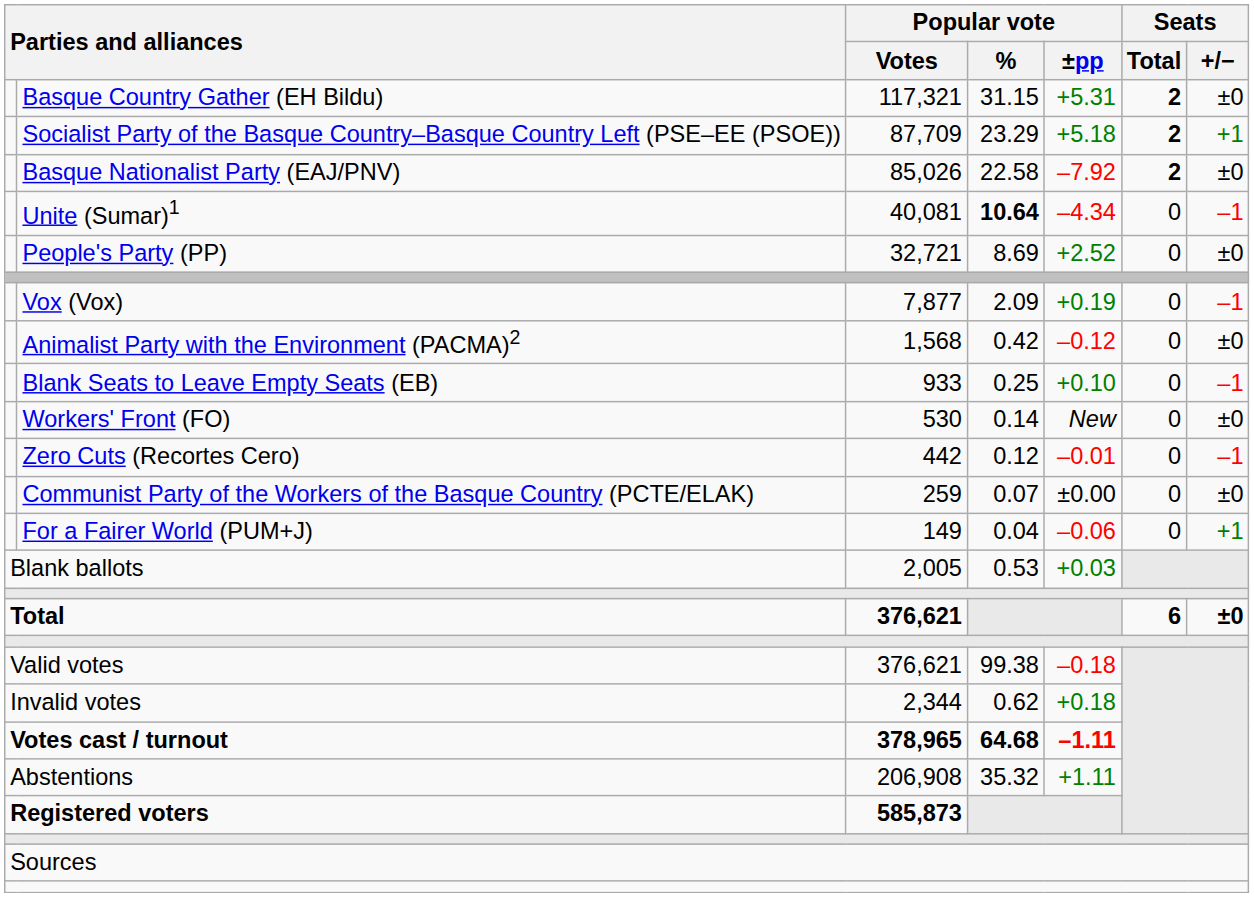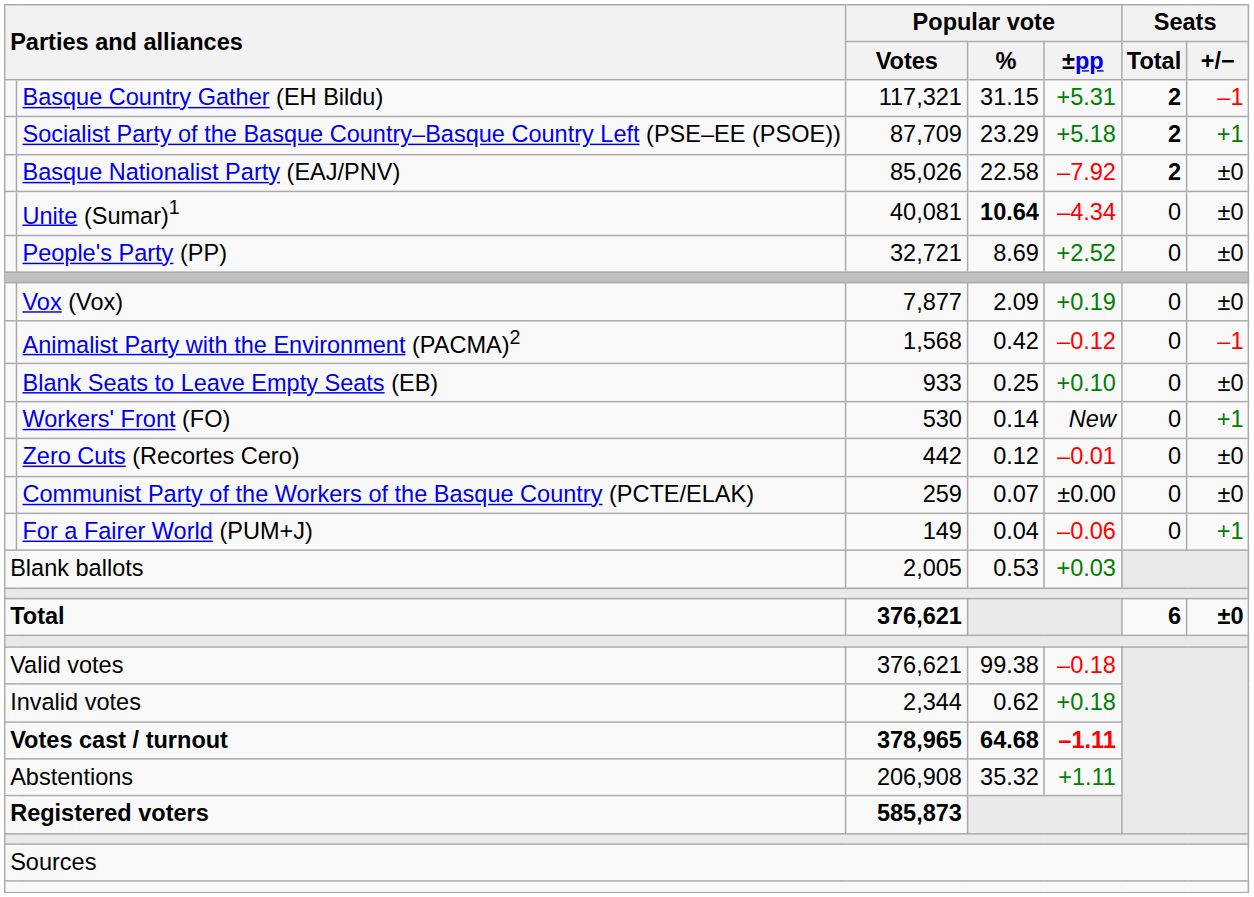(1230, 97) ±0 -> (1230, 97) –1
(1230, 212) –1 -> (1230, 212) ±0
(1230, 301) –1 -> (1230, 301) ±0
(1230, 341) ±0 -> (1230, 341) –1
(1230, 382) –1 -> (1230, 382) ±0
(1230, 419) ±0 -> (1230, 419) +1
(1230, 457) –1 -> (1230, 457) ±0
